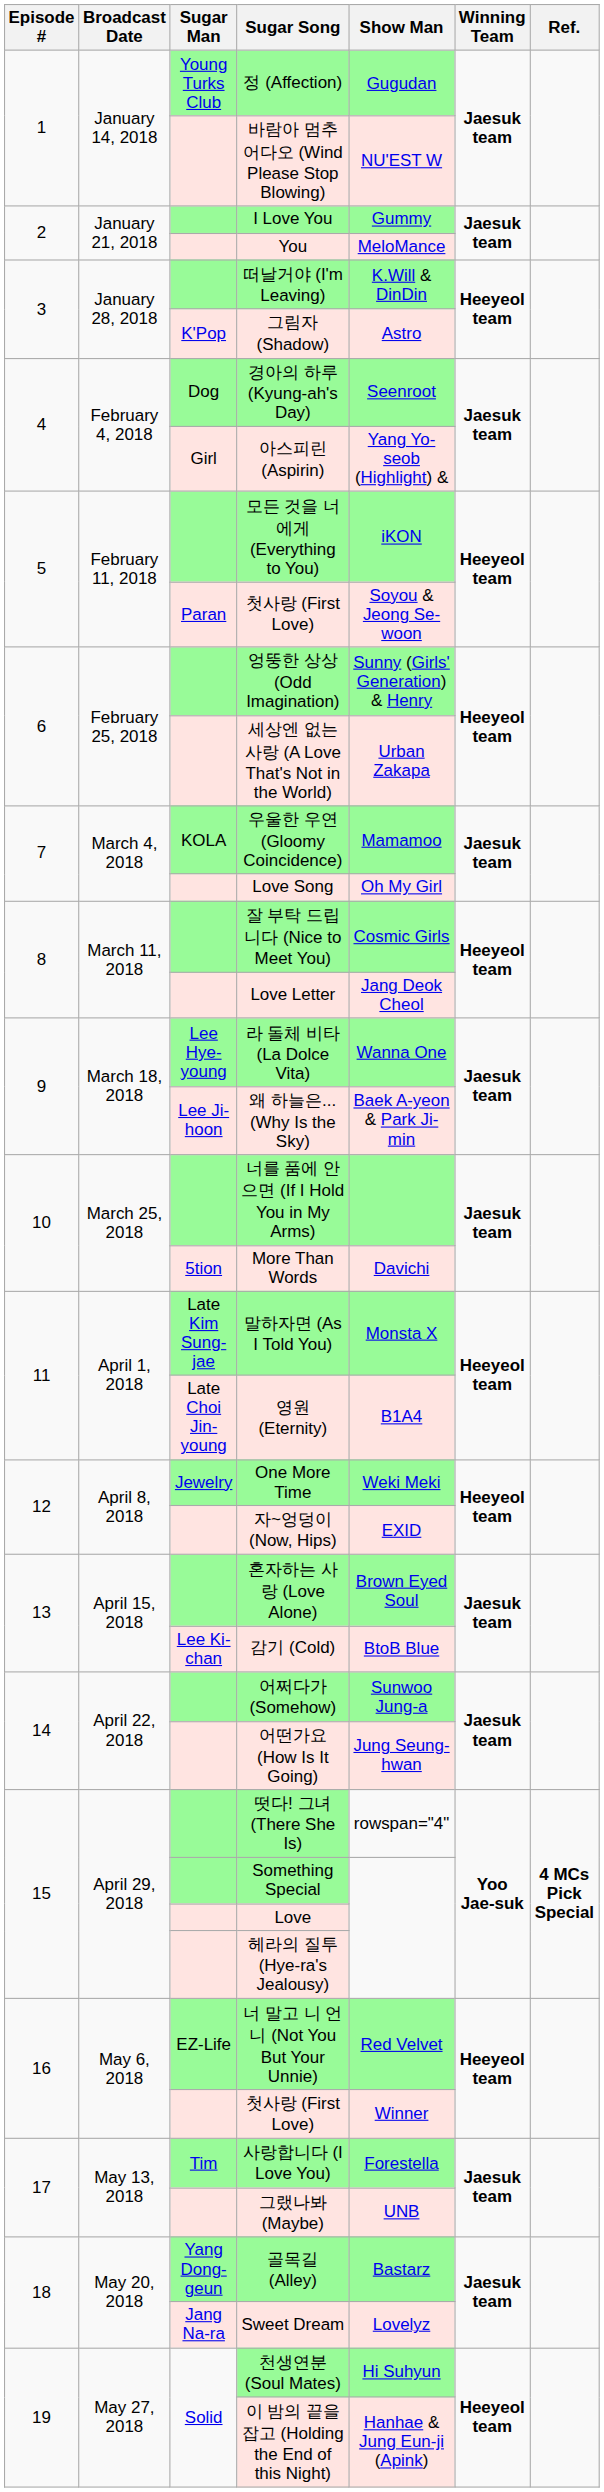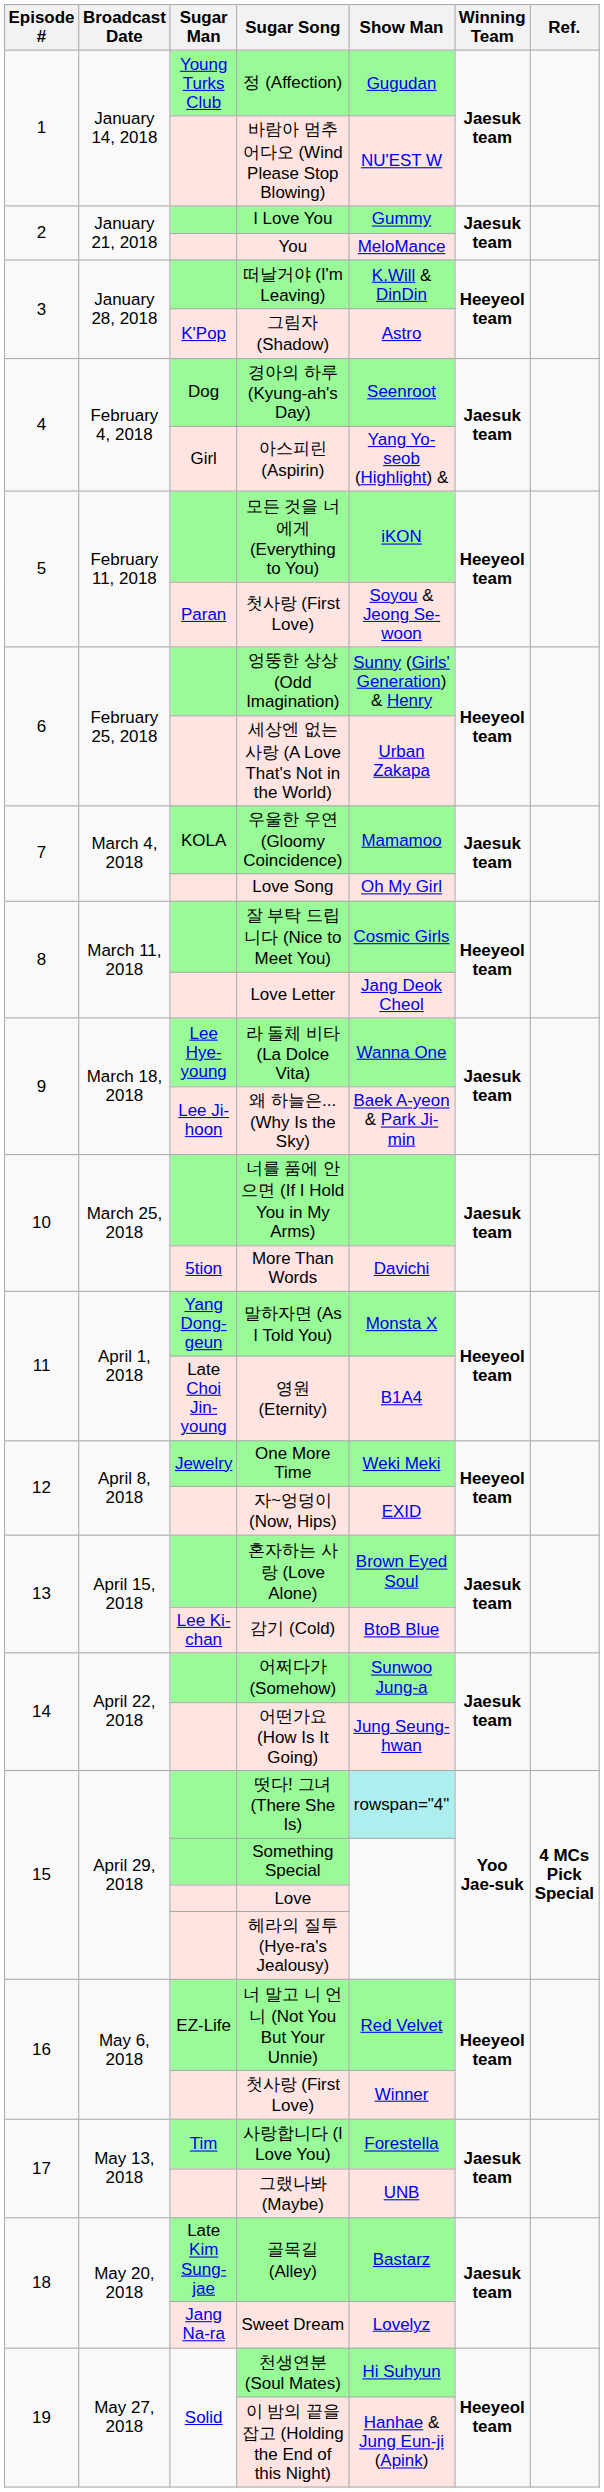(204, 1333) Late Kim Sung-jae -> (204, 1323) Yang Dong-geun
(402, 1823) no background -> (402, 1804) paleturquoise background
(204, 2269) Yang Dong-geun -> (204, 2259) Late Kim Sung-jae
